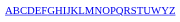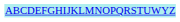(90, 10) no background -> (90, 10) paleturquoise background
